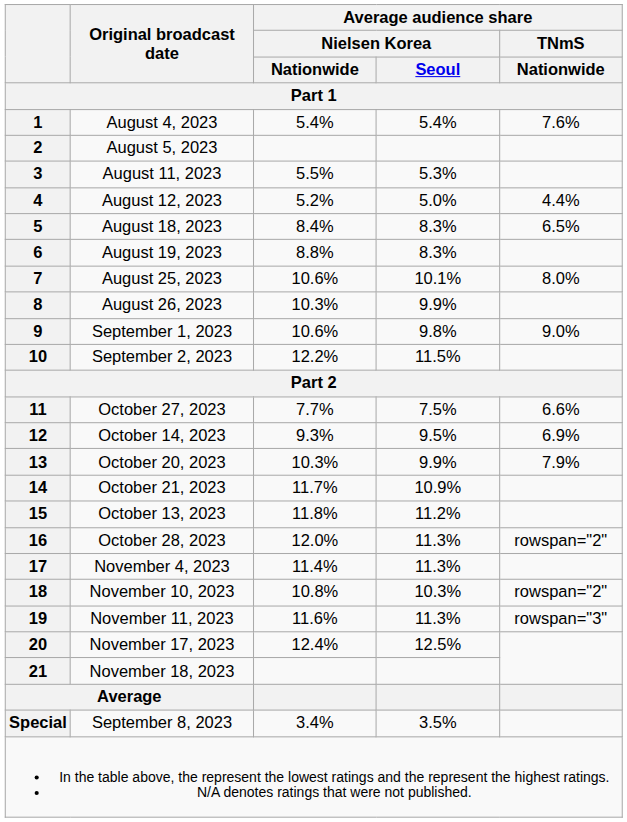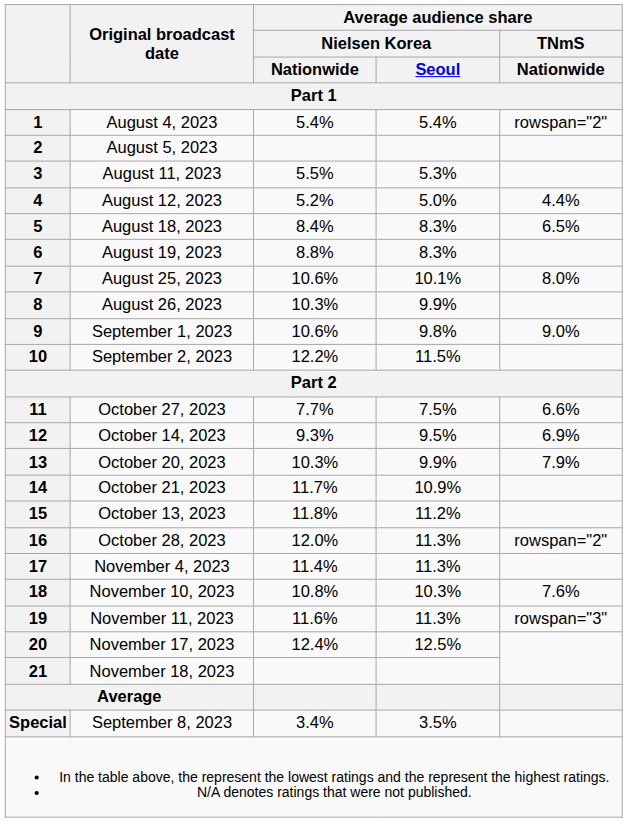(561, 122) 7.6% -> (561, 122) rowspan="2"
(561, 592) rowspan="2" -> (561, 592) 7.6%
